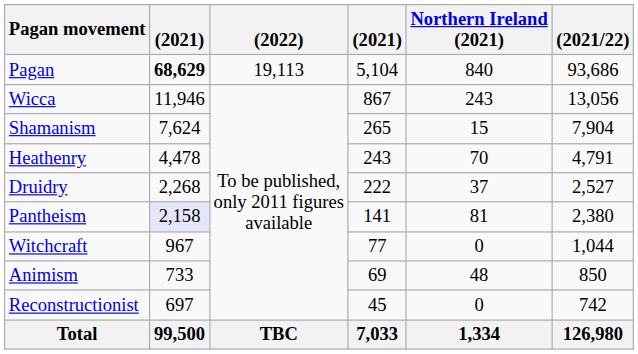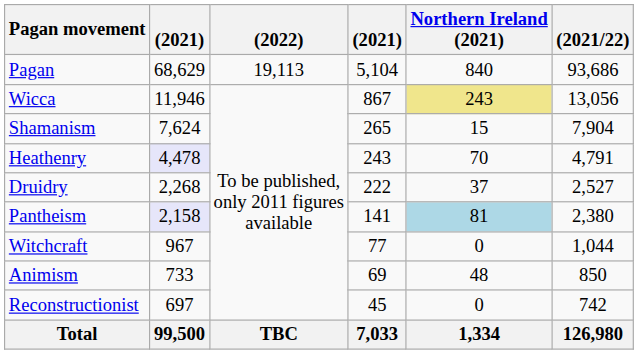(180, 69) bold -> (180, 69) normal
(479, 98) no background -> (479, 98) khaki background
(180, 157) no background -> (180, 157) lavender background
(479, 216) no background -> (479, 216) lightblue background
